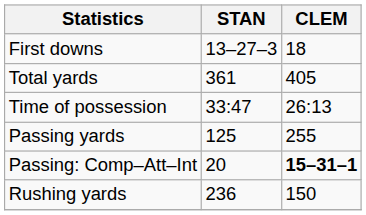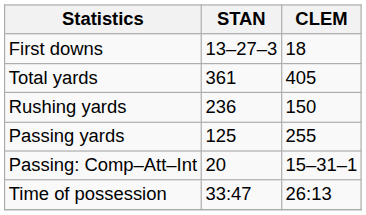rows swapped: (68, 194) <-> (88, 107)
(321, 165) bold -> (321, 165) normal
